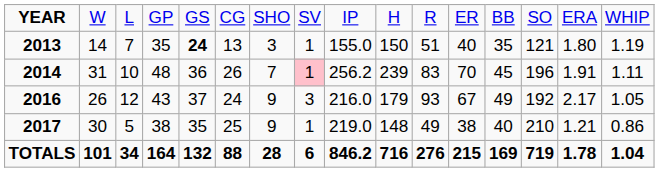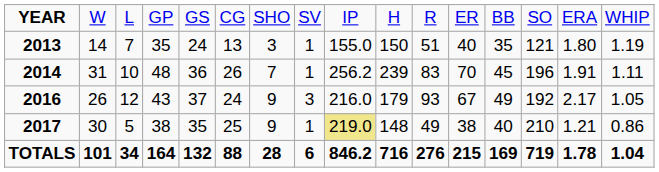(197, 45) bold -> (197, 45) normal
(310, 72) pink background -> (310, 72) no background
(350, 126) no background -> (350, 126) khaki background
